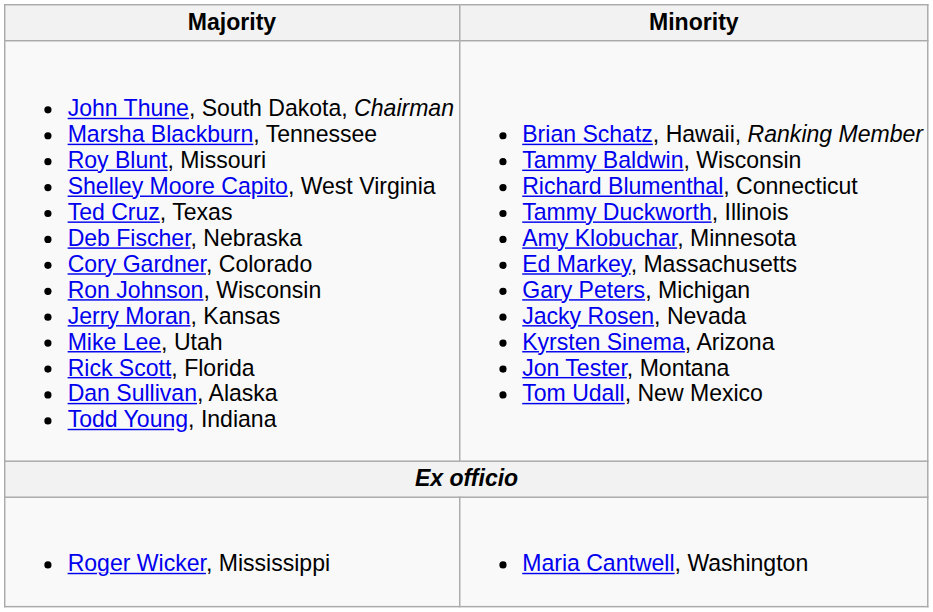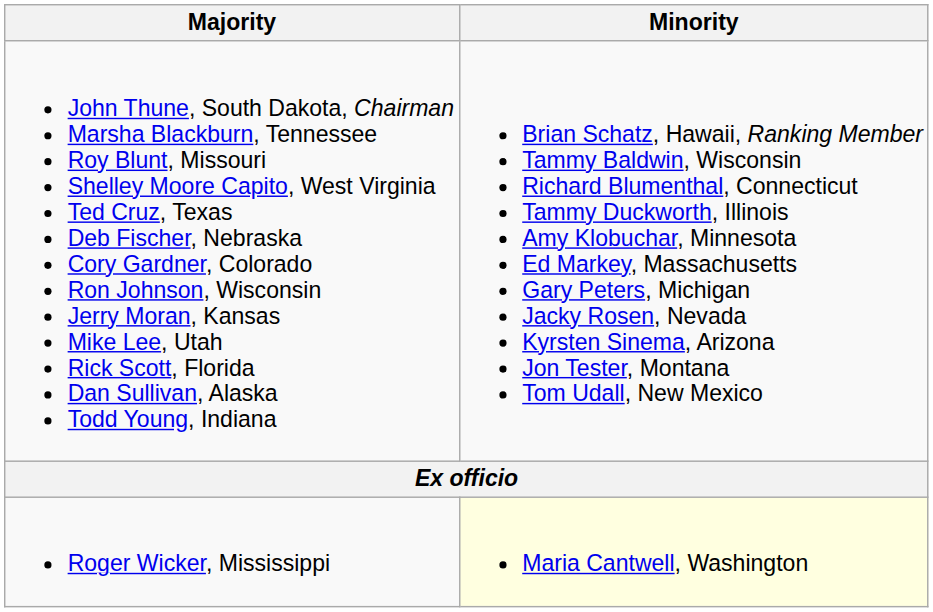(694, 565) no background -> (694, 565) lightyellow background
